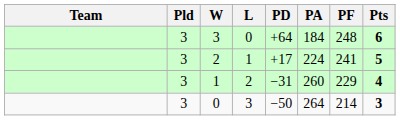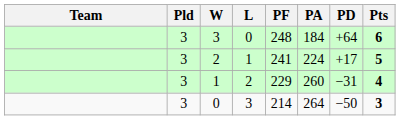columns swapped: (346, 15) <-> (281, 15)
